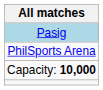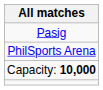(52, 32) lightblue background -> (52, 32) no background
